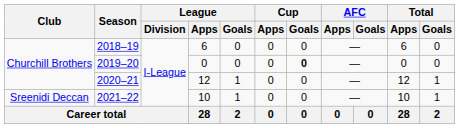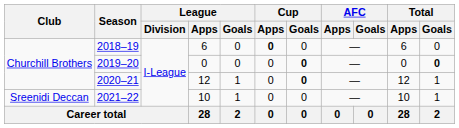(271, 47) normal -> (271, 47) bold
(437, 64) normal -> (437, 64) bold
(304, 81) normal -> (304, 81) bold
